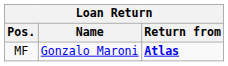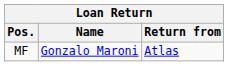(162, 52) bold -> (162, 52) normal
